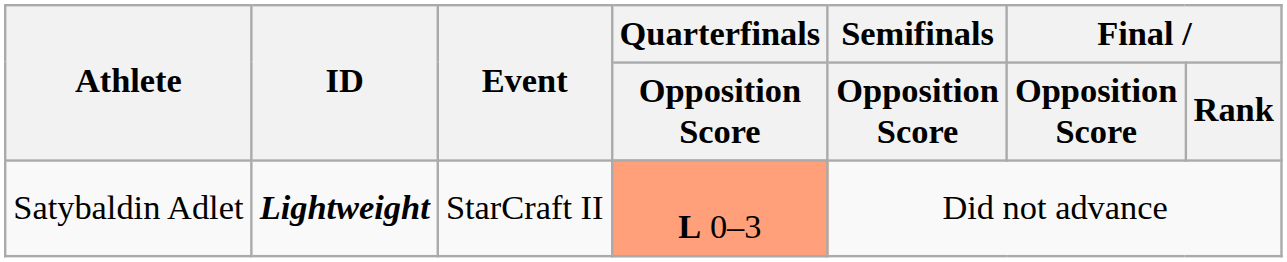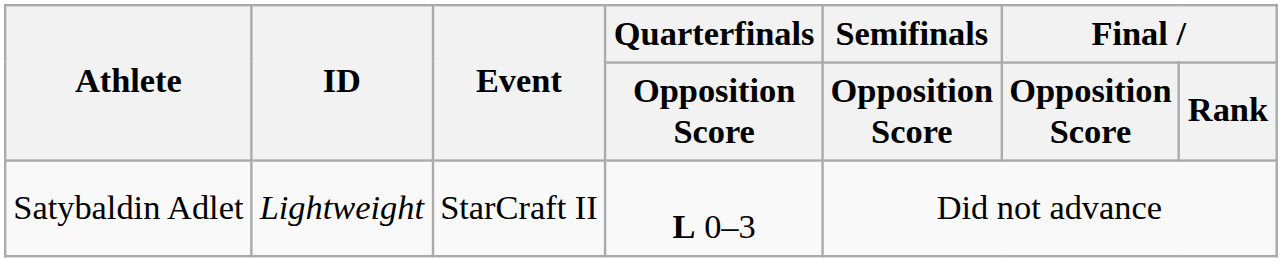(345, 207) bold -> (342, 207) normal
(720, 228) lightsalmon background -> (714, 228) no background
